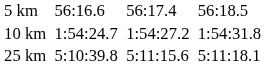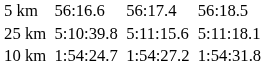rows swapped: (25, 33) <-> (25, 56)
